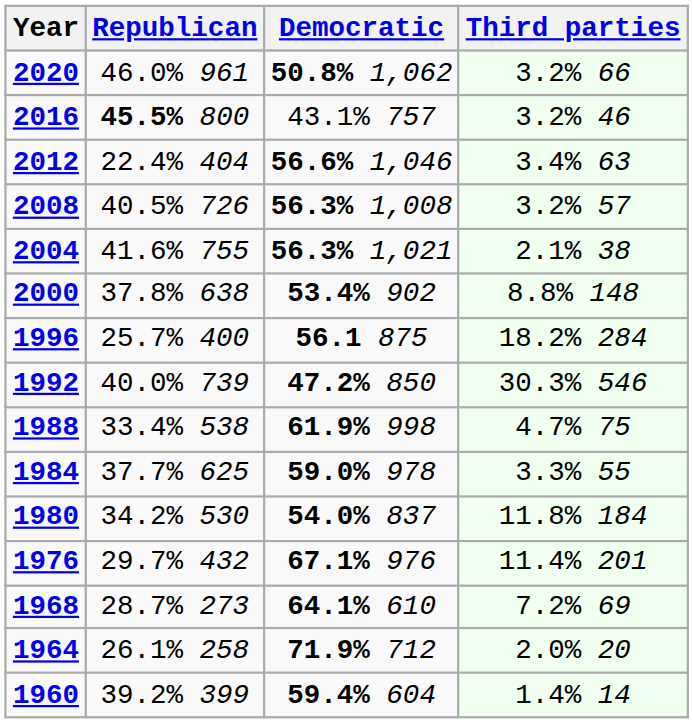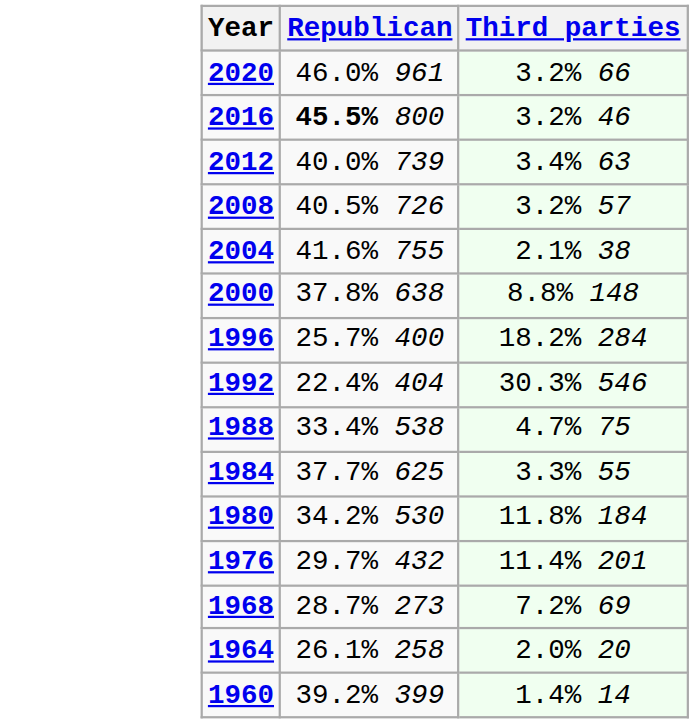- column: (362, 29)
(175, 162) 22.4% 404 -> (370, 162) 40.0% 739
(175, 385) 40.0% 739 -> (370, 385) 22.4% 404
